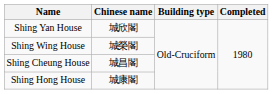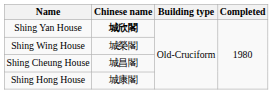(123, 28) normal -> (123, 28) bold
